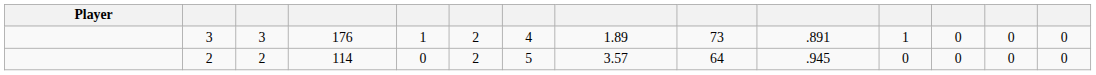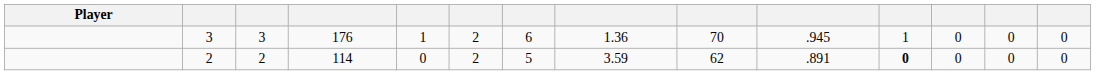(529, 37) 4 -> (529, 37) 6
(616, 37) 1.89 -> (616, 37) 1.36
(717, 37) 73 -> (717, 37) 70
(818, 37) .891 -> (818, 37) .945
(616, 59) 3.57 -> (616, 59) 3.59
(717, 59) 64 -> (717, 59) 62
(818, 59) .945 -> (818, 59) .891
(905, 59) normal -> (905, 59) bold
